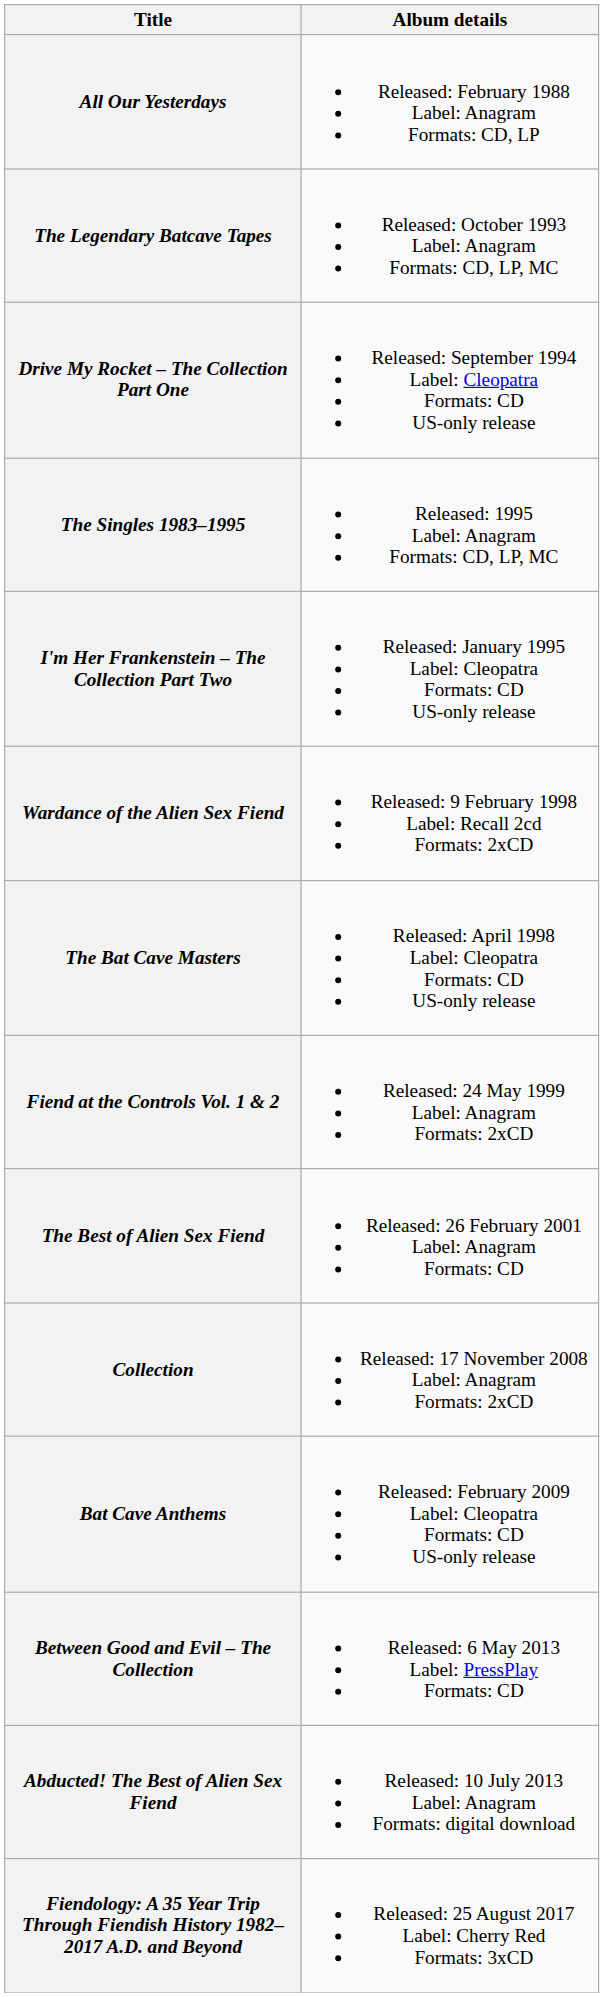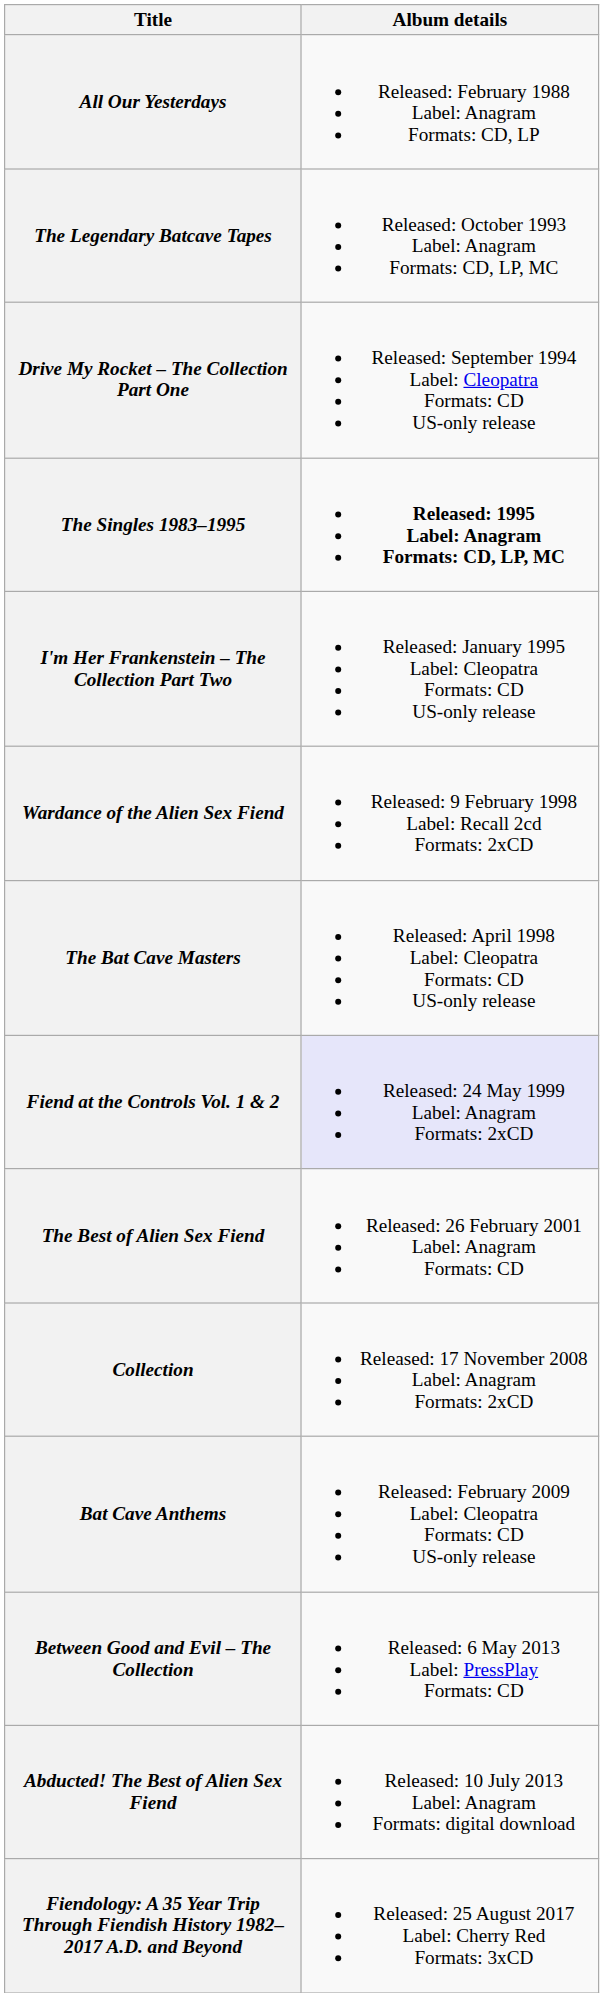(450, 535) normal -> (450, 535) bold
(450, 1113) no background -> (450, 1113) lavender background
